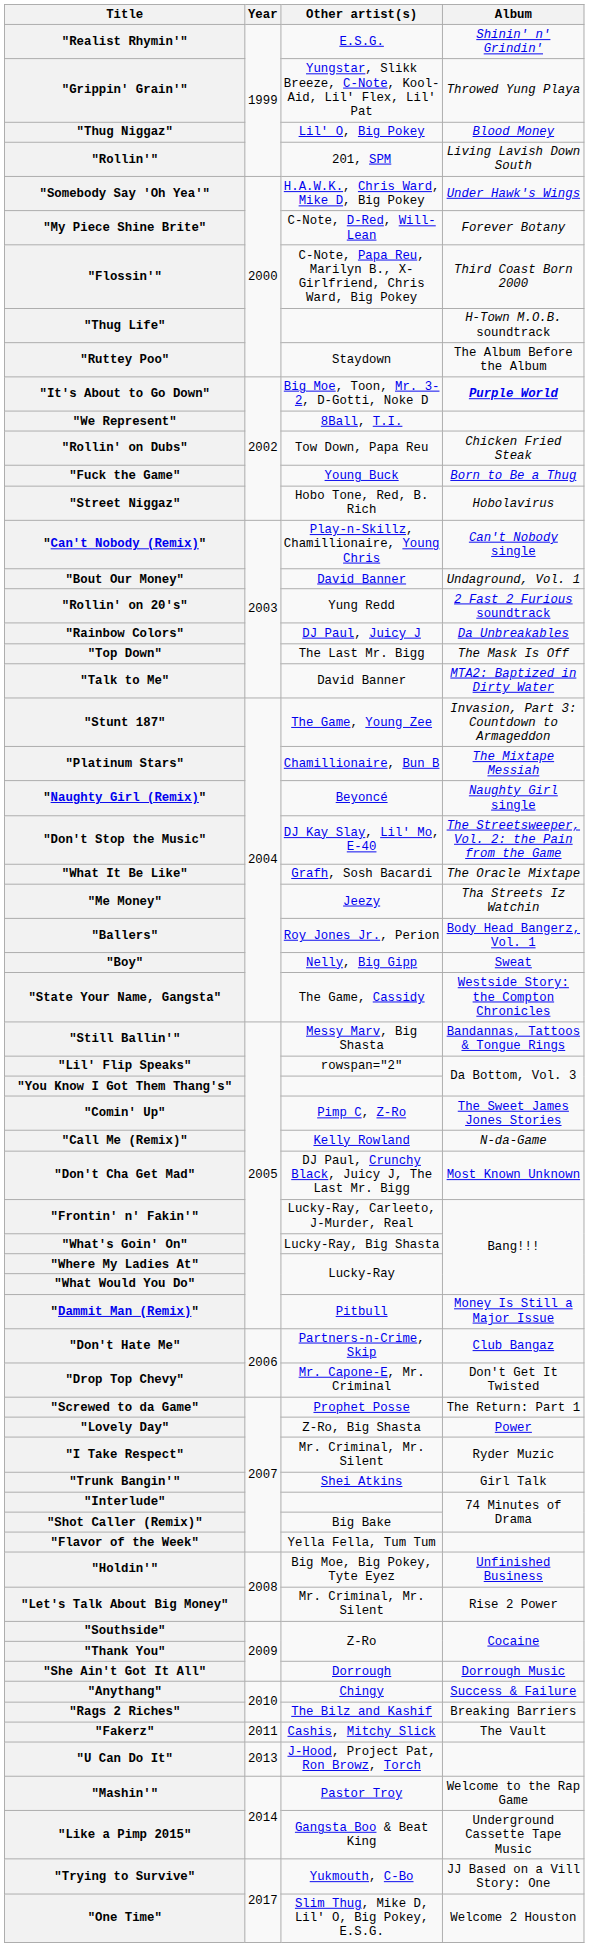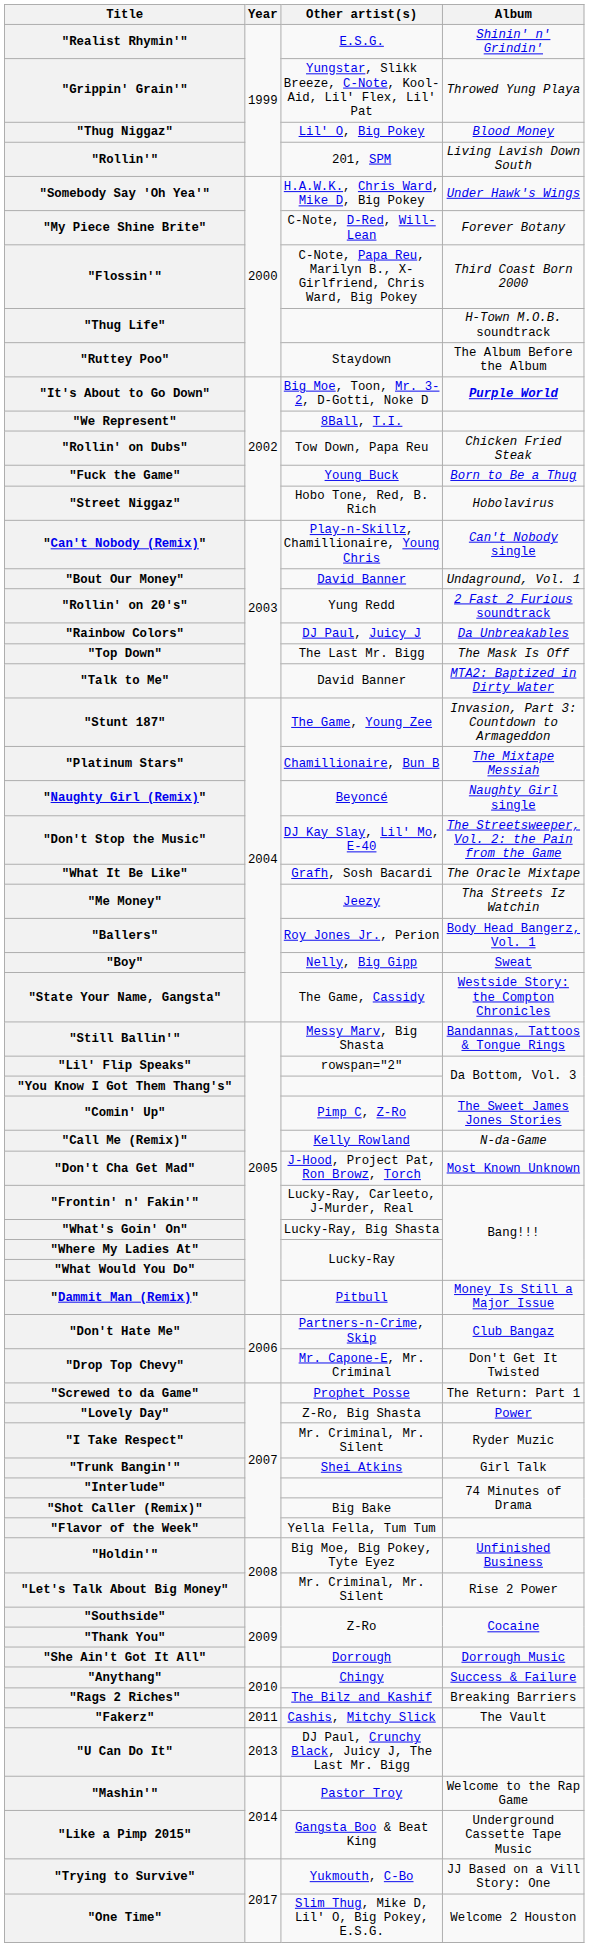(362, 1175) DJ Paul, Crunchy Black, Juicy J, The Last Mr. Bigg -> (362, 1168) J-Hood, Project Pat, Ron Browz, Torch
(362, 1759) J-Hood, Project Pat, Ron Browz, Torch -> (362, 1752) DJ Paul, Crunchy Black, Juicy J, The Last Mr. Bigg
